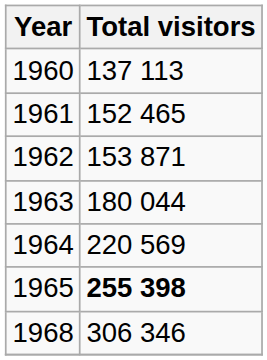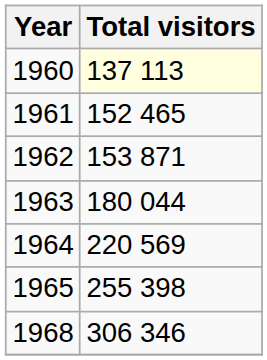(135, 70) no background -> (135, 70) lightyellow background
(136, 288) bold -> (136, 288) normal
